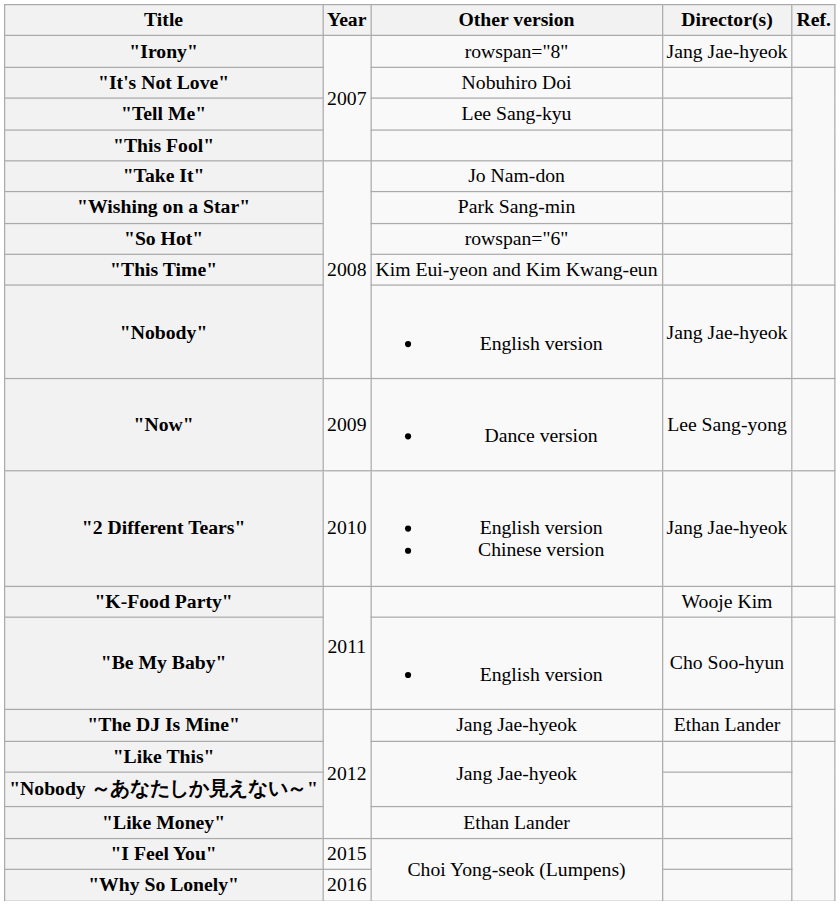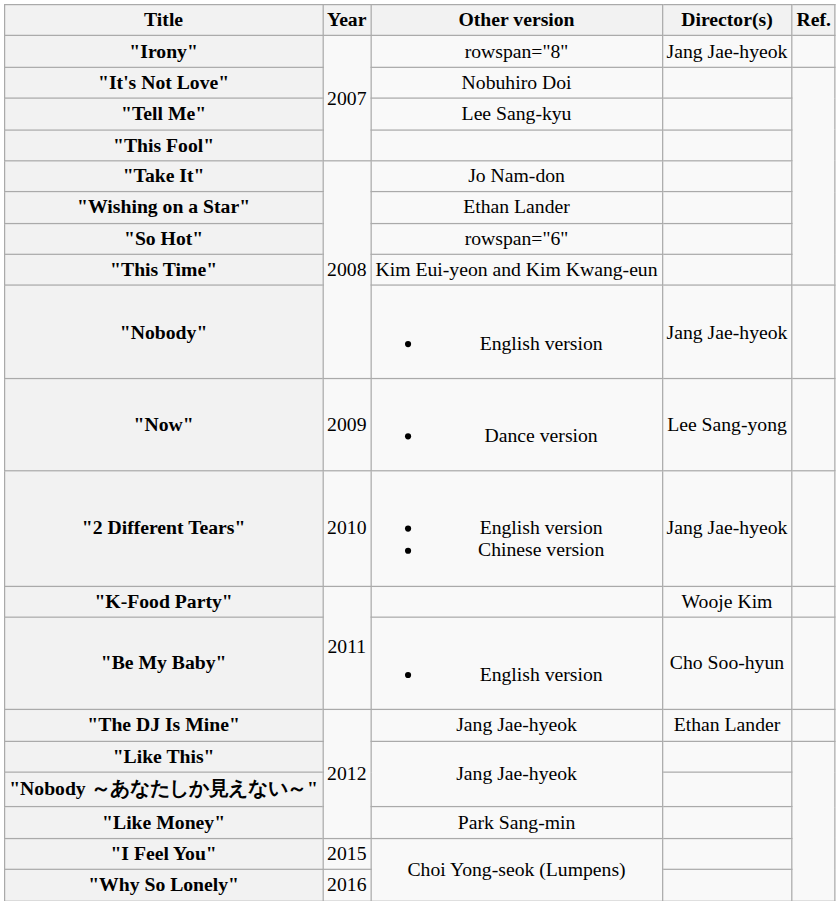(517, 207) Park Sang-min -> (517, 207) Ethan Lander
(517, 822) Ethan Lander -> (517, 822) Park Sang-min
